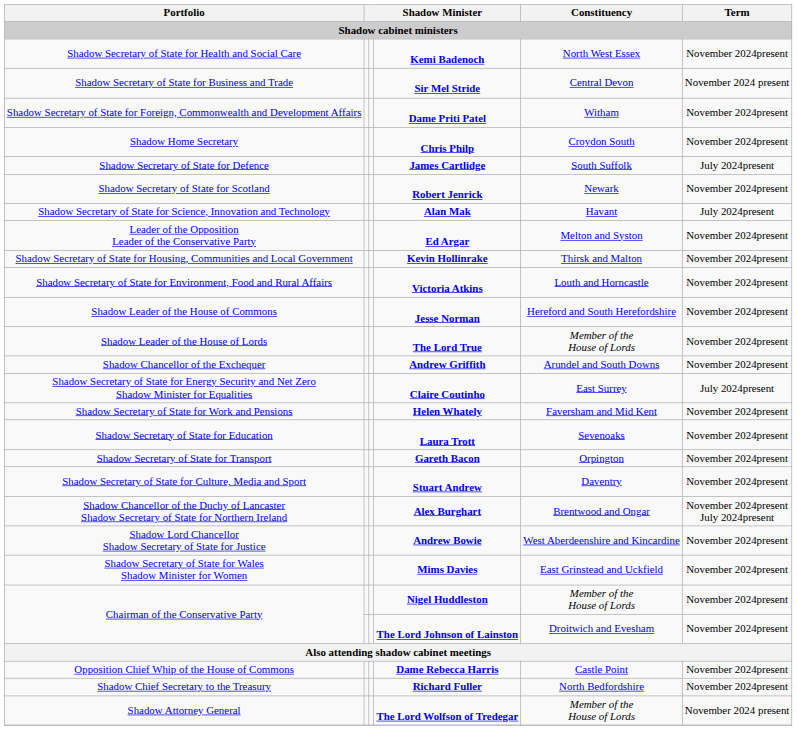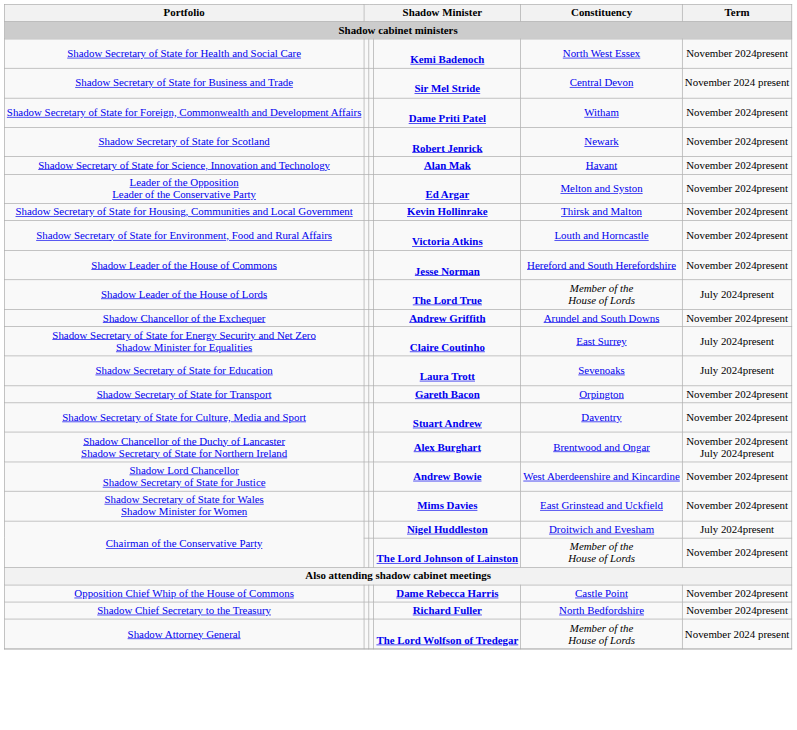- row: (447, 148)
- row: (447, 165)
(737, 212) July 2024present -> (737, 165) November 2024present
(737, 341) November 2024present -> (737, 294) July 2024present
- row: (447, 411)
(737, 434) November 2024present -> (737, 370) July 2024present
(602, 599) Member of the House of Lords -> (602, 529) Droitwich and Evesham
(737, 599) November 2024present -> (737, 529) July 2024present
(602, 629) Droitwich and Evesham -> (602, 552) Member of the House of Lords
